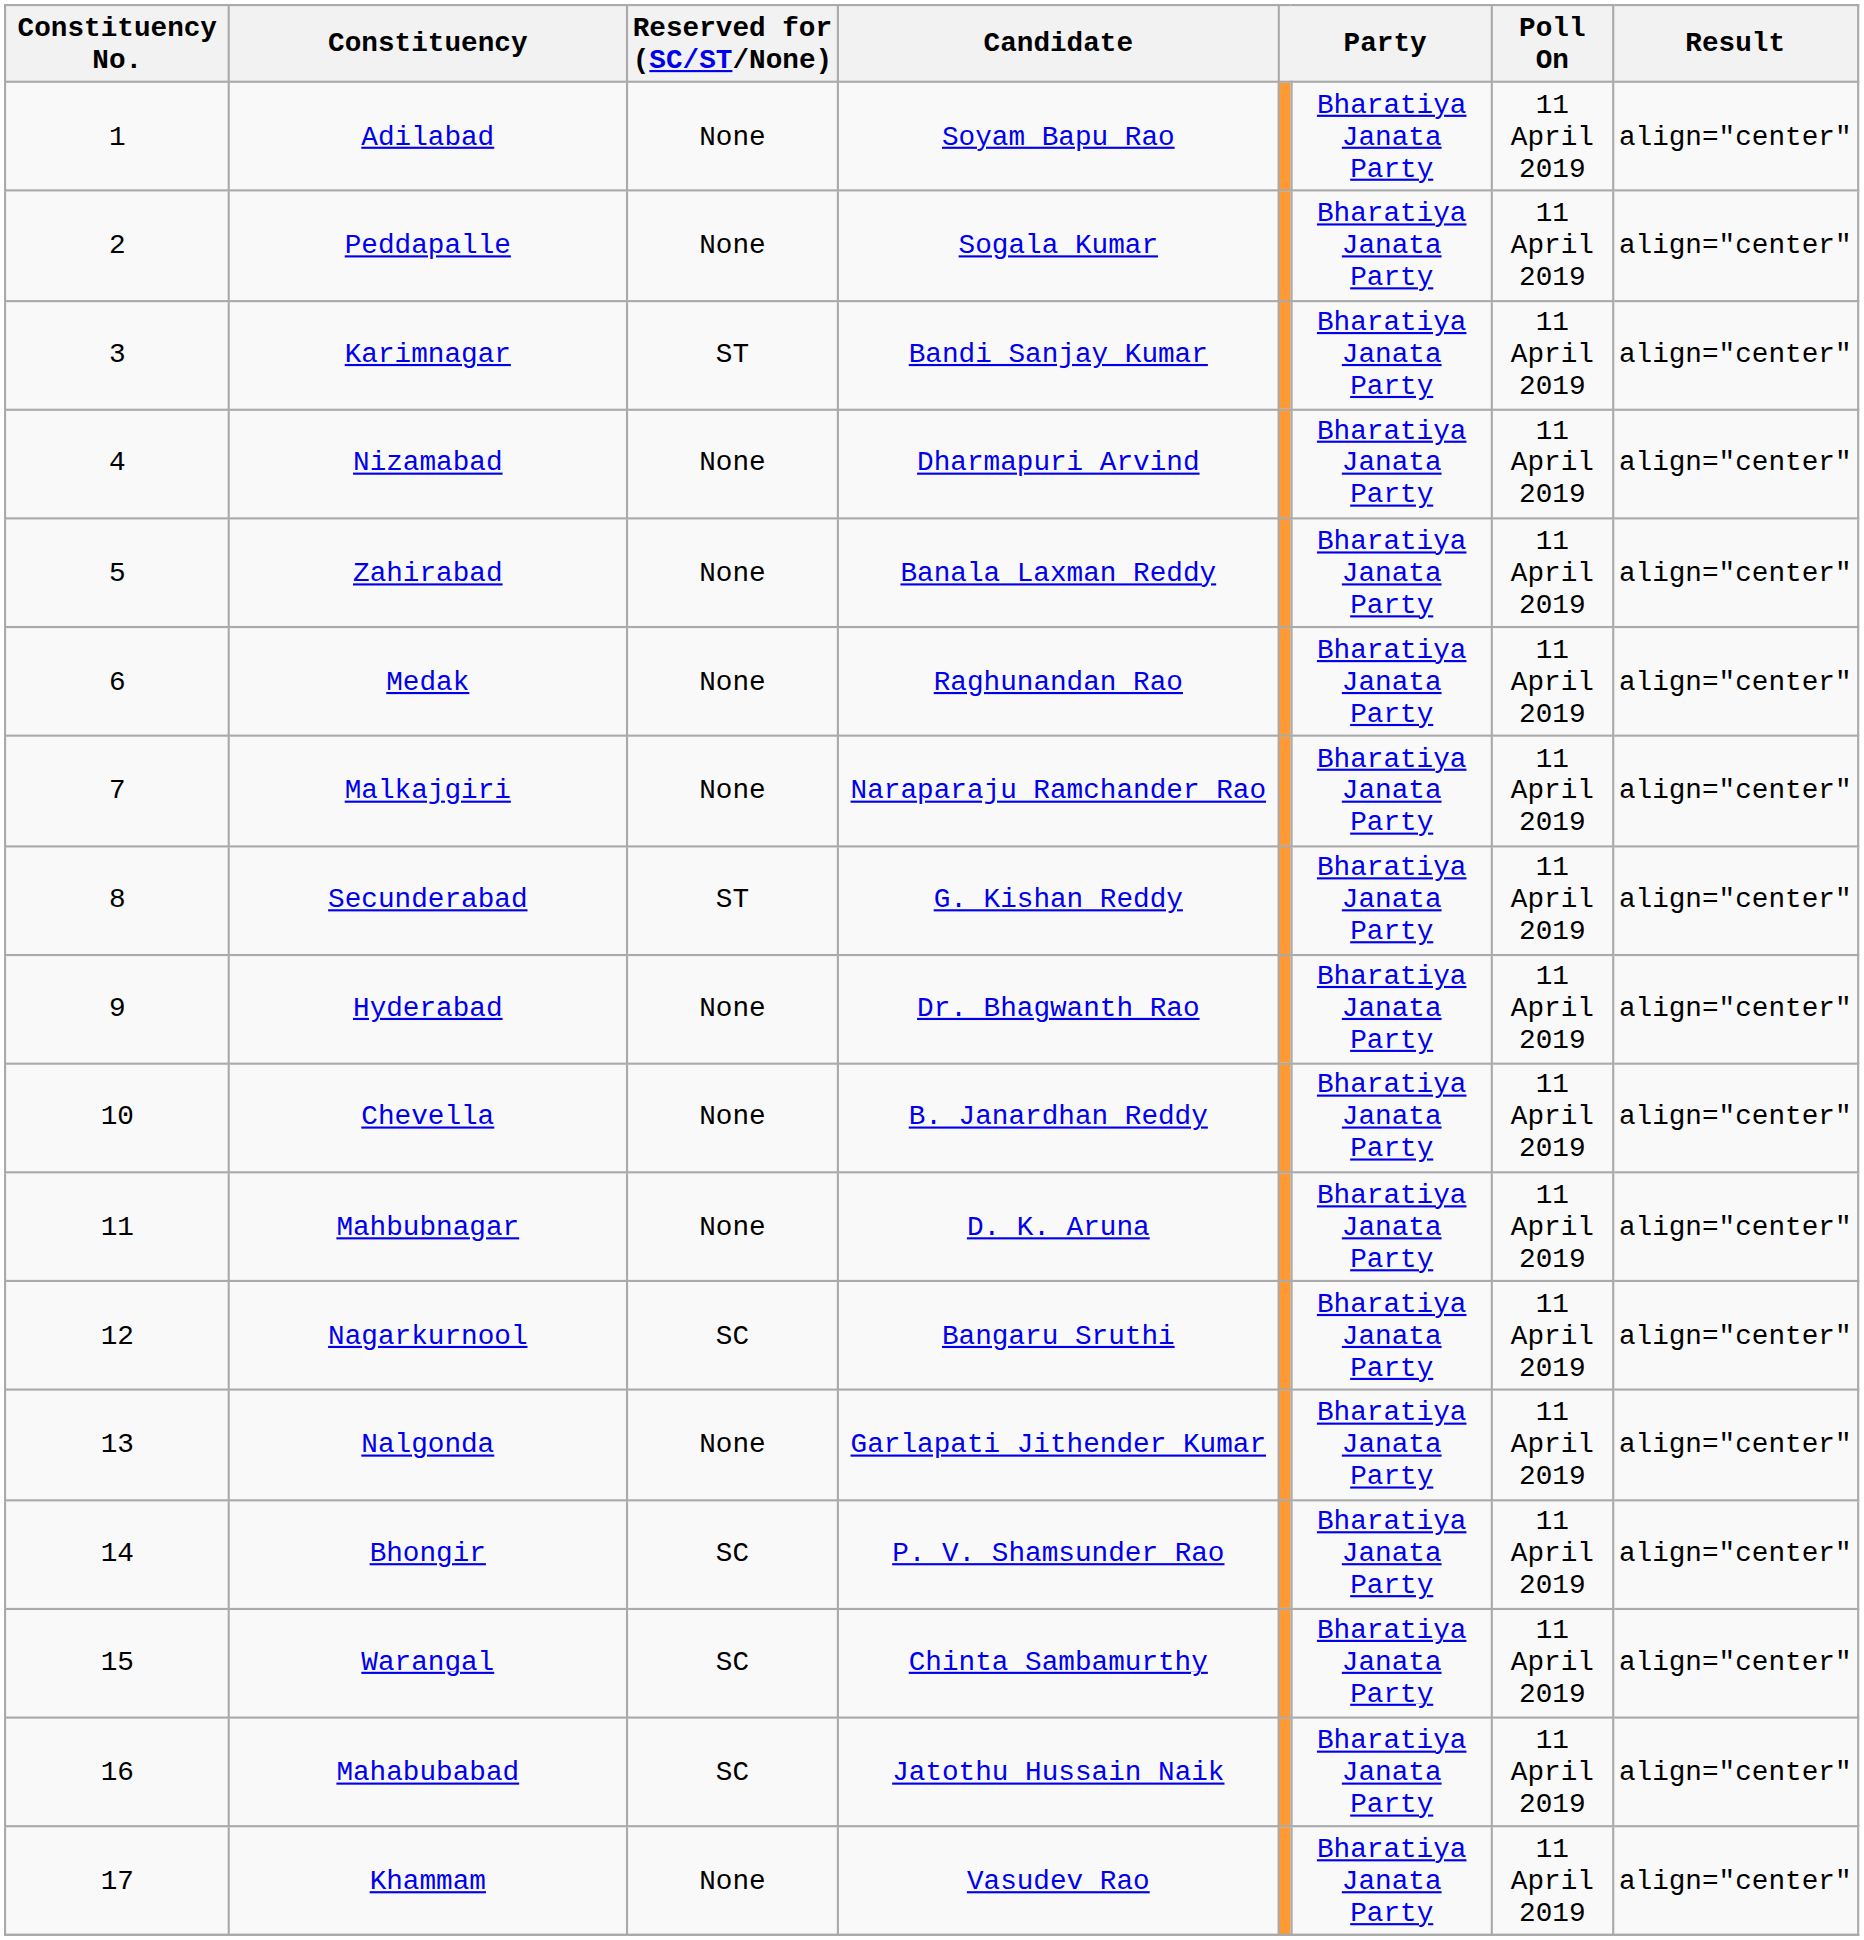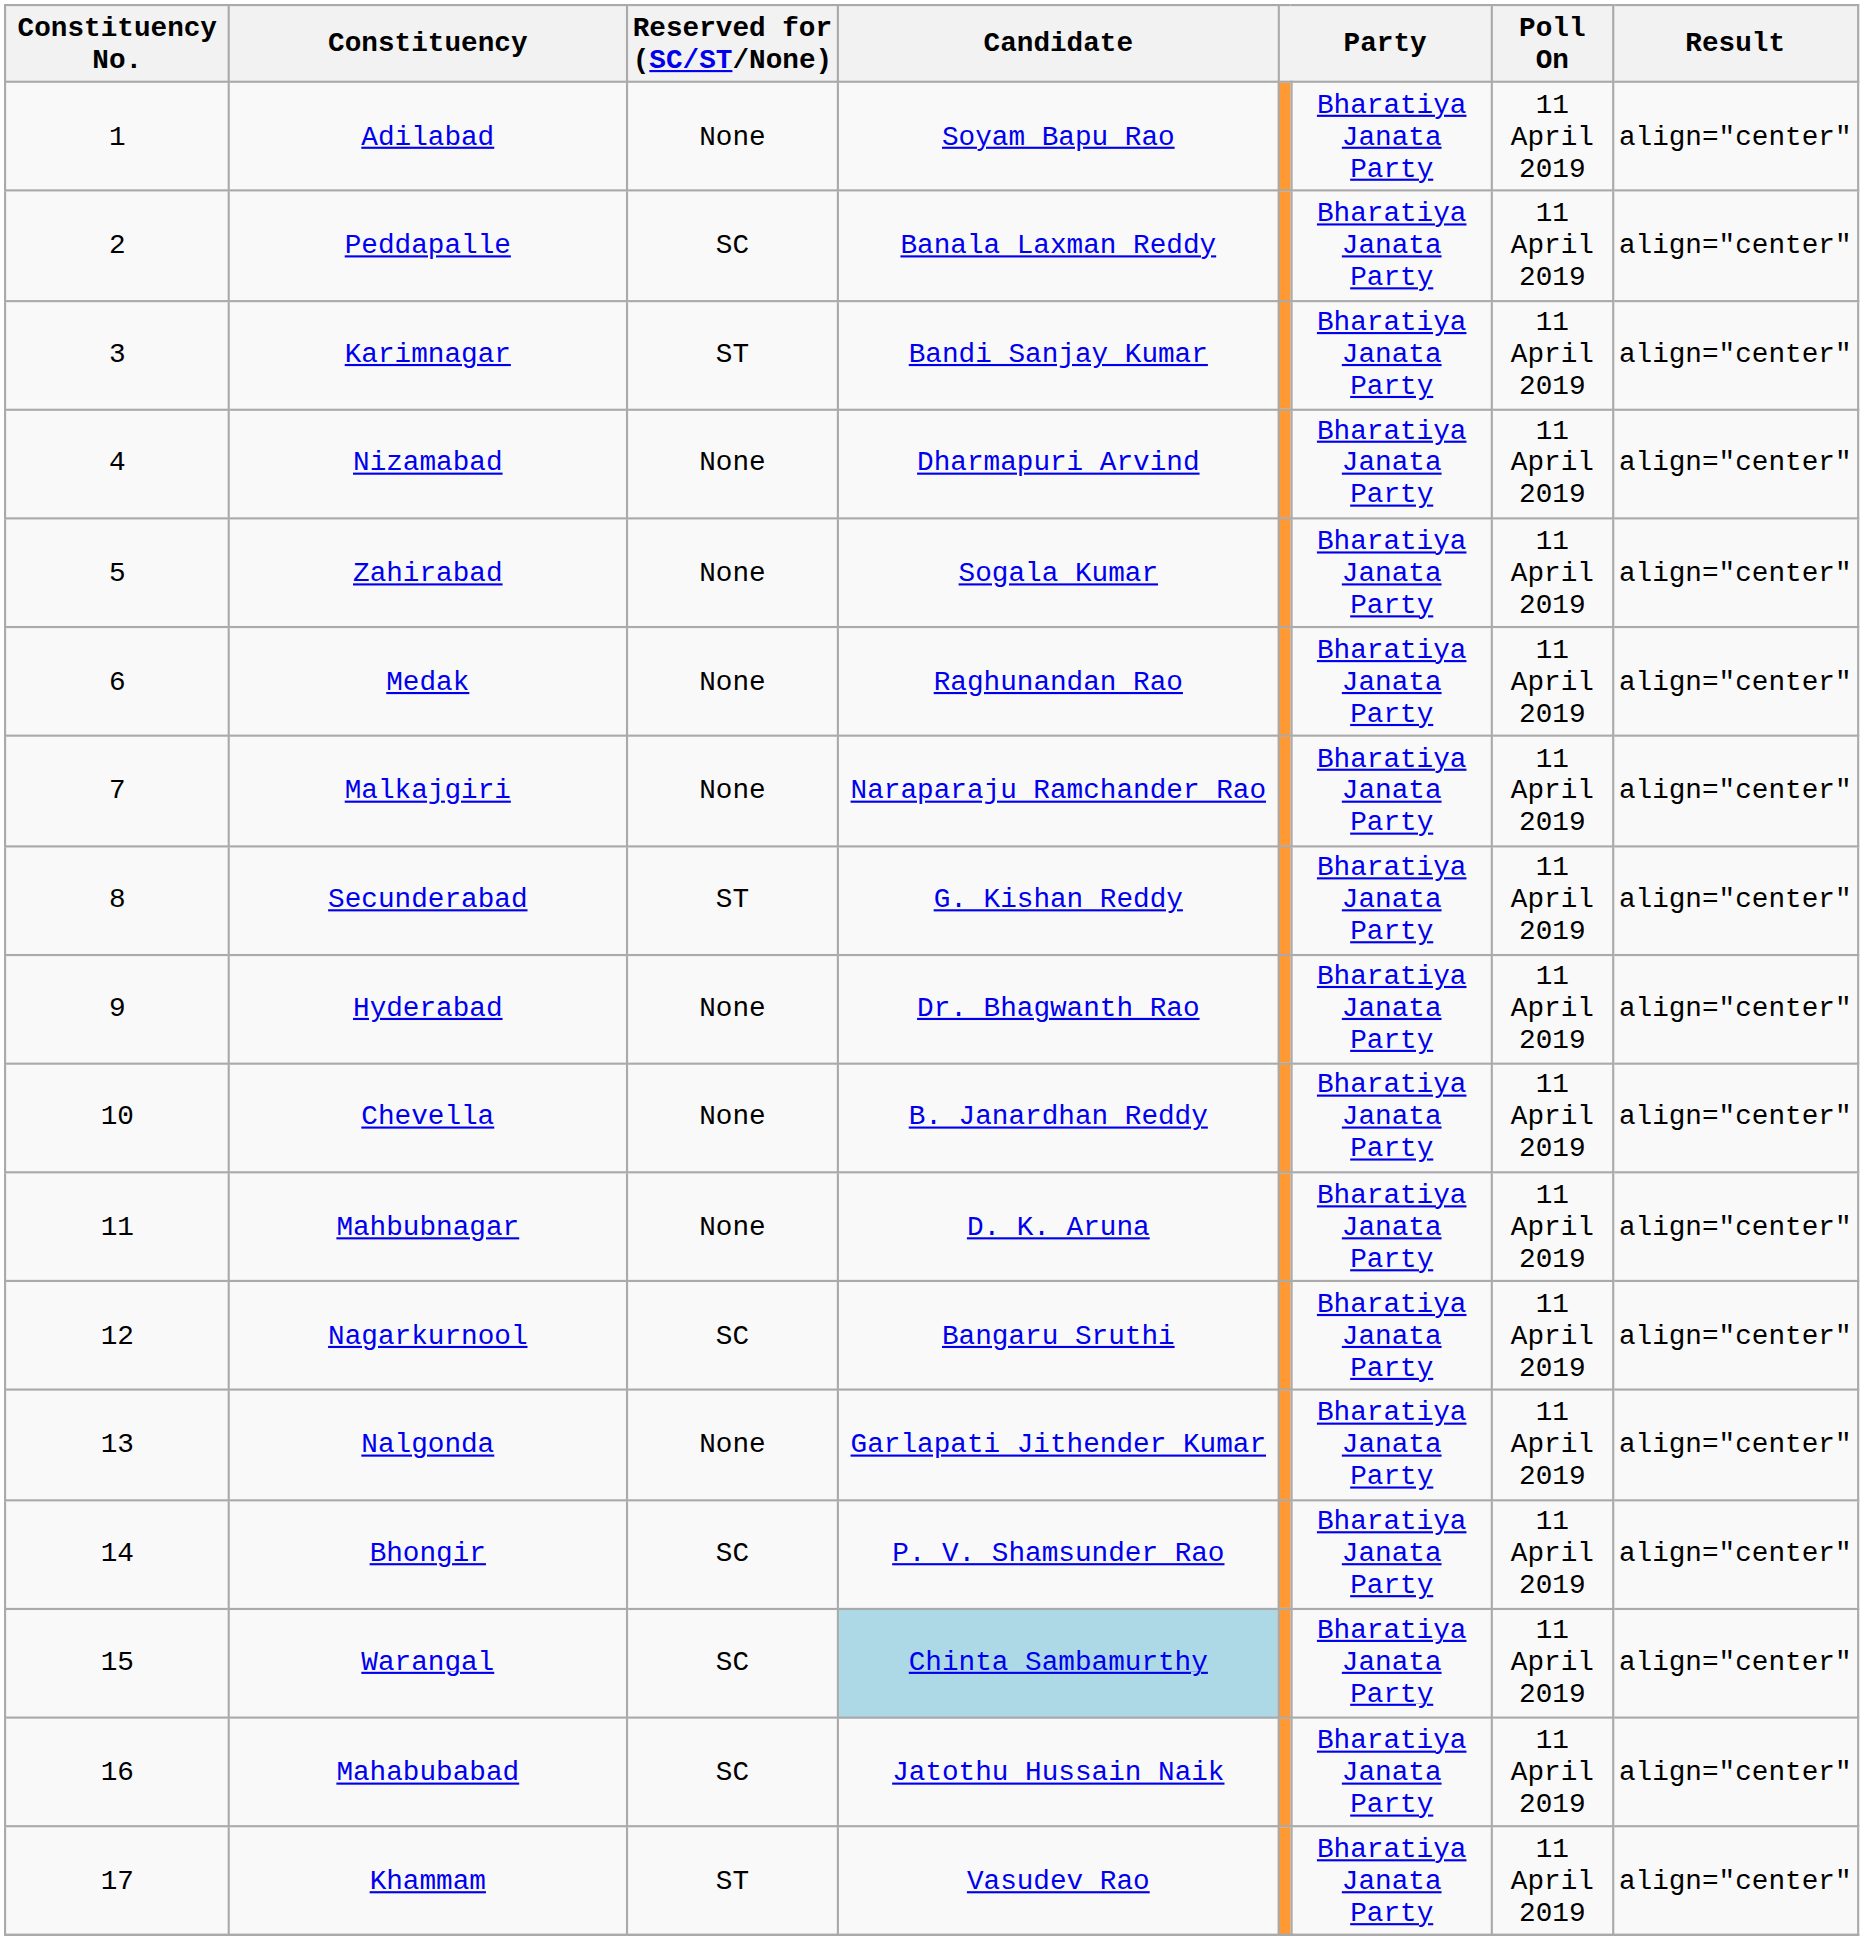(732, 246) None -> (732, 246) SC
(1058, 246) Sogala Kumar -> (1058, 246) Banala Laxman Reddy
(1058, 573) Banala Laxman Reddy -> (1058, 573) Sogala Kumar
(1058, 1663) no background -> (1058, 1663) lightblue background
(732, 1881) None -> (732, 1881) ST
